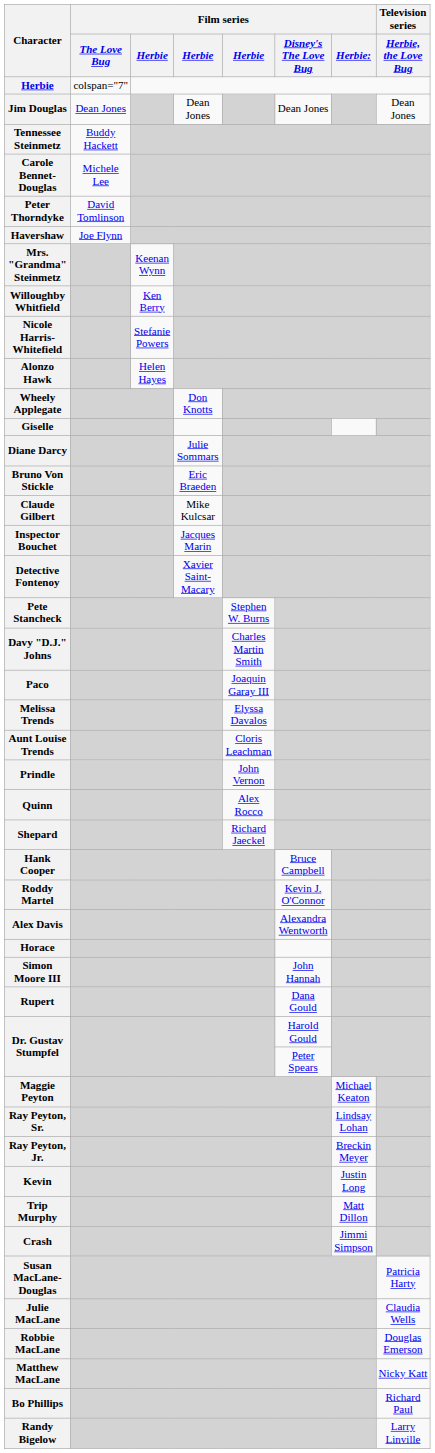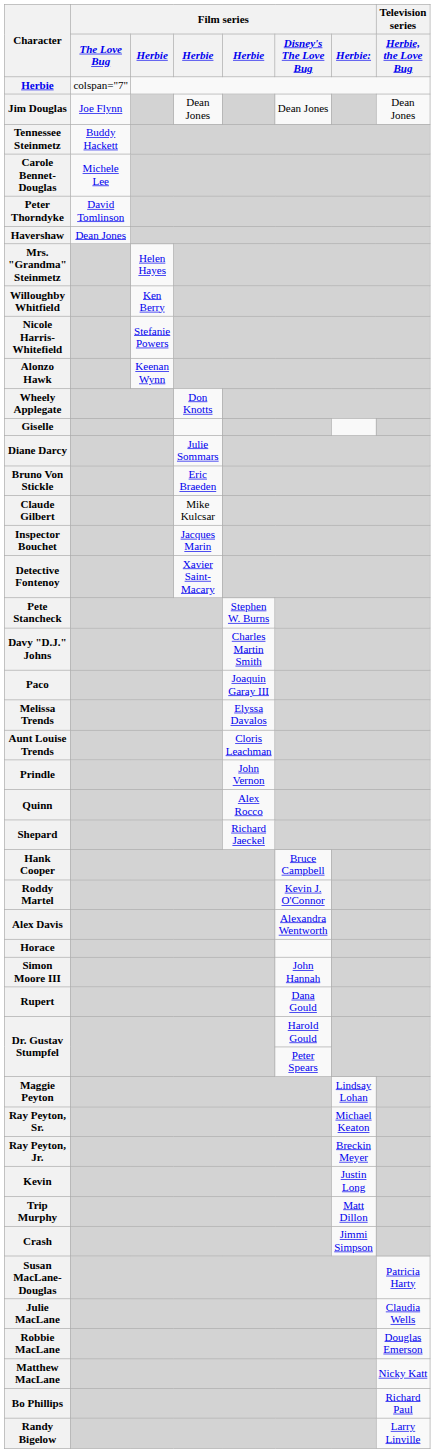(101, 109) Dean Jones -> (101, 109) Joe Flynn
(101, 235) Joe Flynn -> (101, 235) Dean Jones
(152, 265) Keenan Wynn -> (152, 265) Helen Hayes
(152, 373) Helen Hayes -> (152, 373) Keenan Wynn
(354, 1091) Michael Keaton -> (354, 1091) Lindsay Lohan
(354, 1121) Lindsay Lohan -> (354, 1121) Michael Keaton
